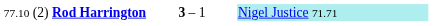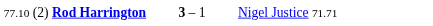(288, 12) paleturquoise background -> (288, 12) no background
